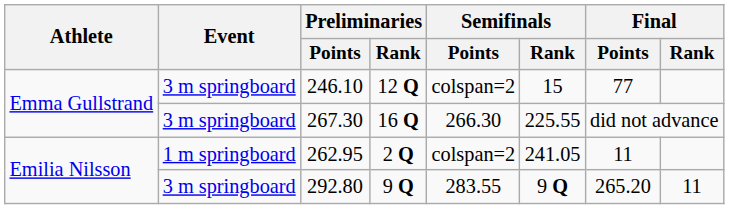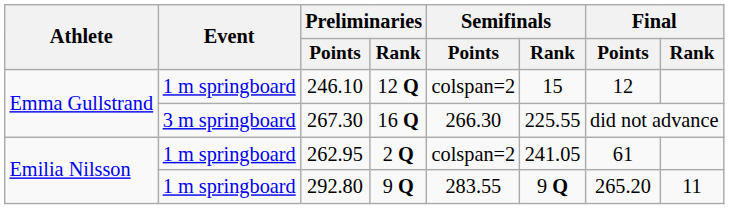(229, 86) 3 m springboard -> (229, 86) 1 m springboard
(623, 86) 77 -> (623, 86) 12
(623, 153) 11 -> (623, 153) 61
(229, 187) 3 m springboard -> (229, 187) 1 m springboard
